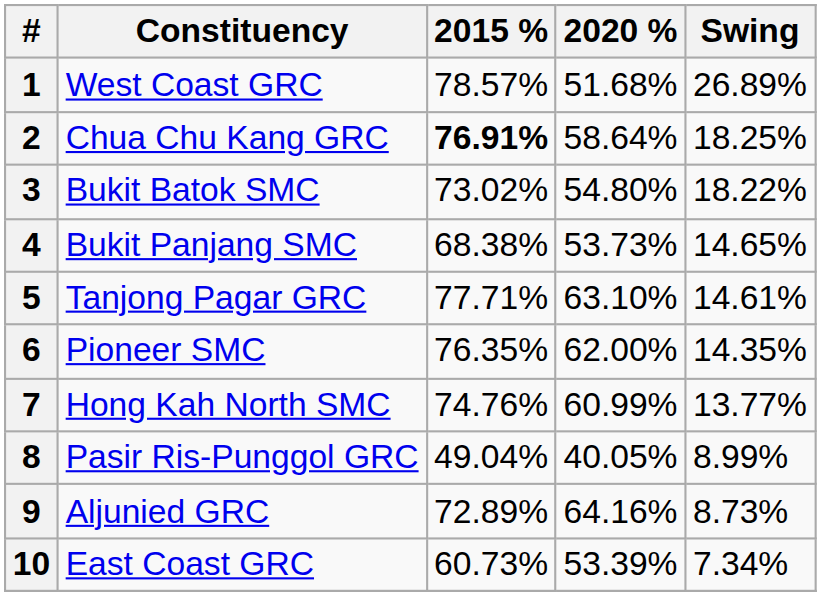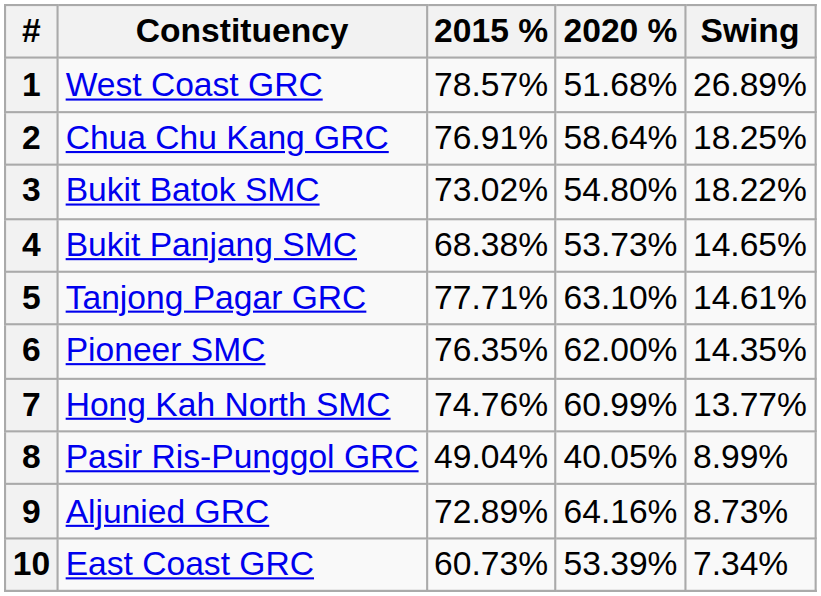(491, 137) bold -> (491, 137) normal
